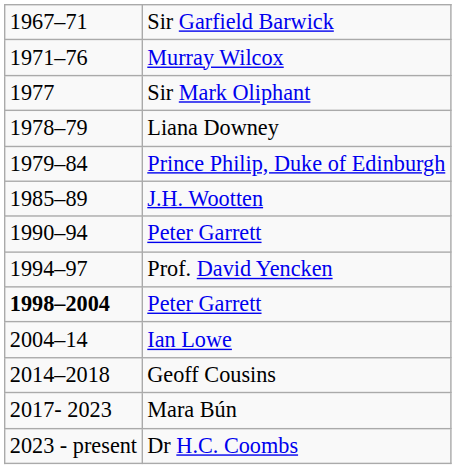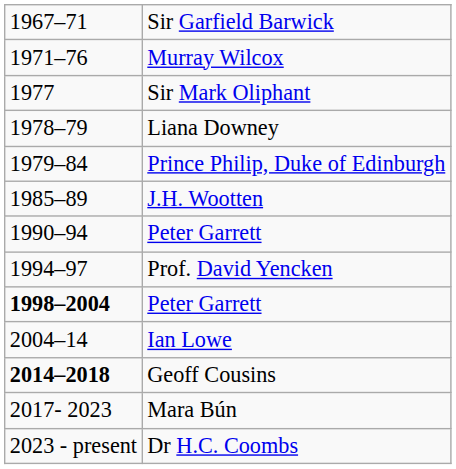(60, 374) normal -> (60, 374) bold
